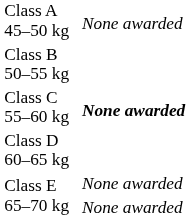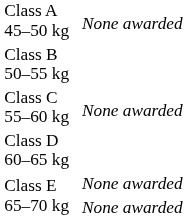(134, 109) bold -> (132, 109) normal
